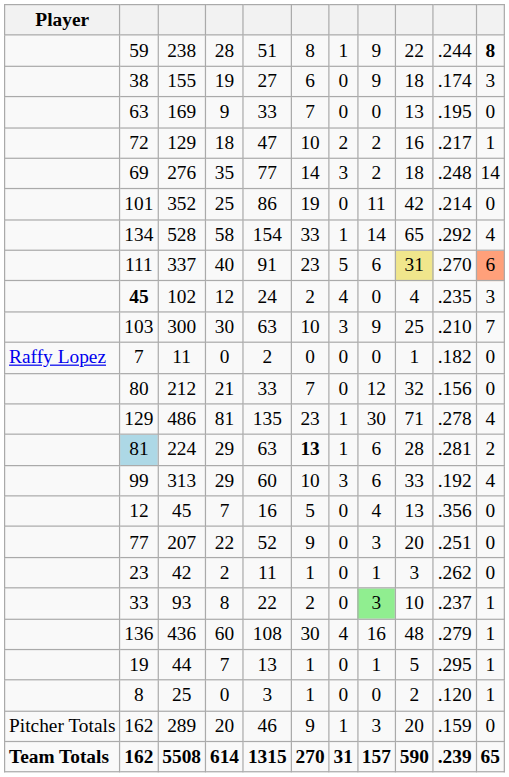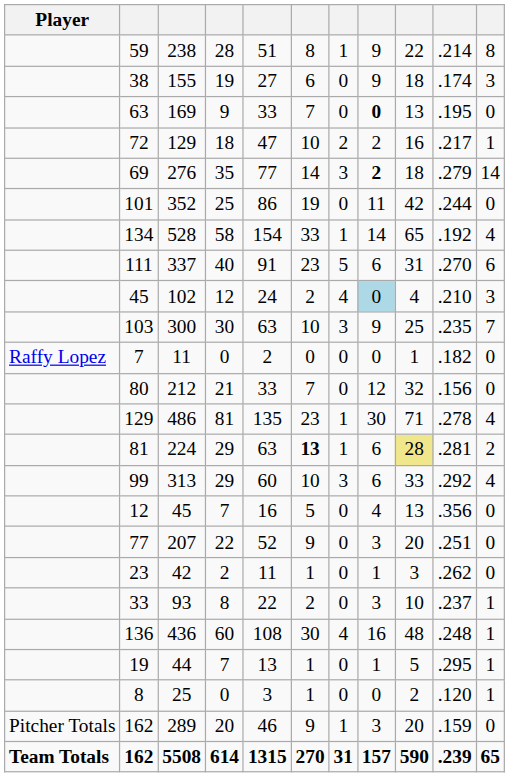(455, 50) .244 -> (455, 50) .214
(490, 50) bold -> (490, 50) normal
(376, 111) normal -> (376, 111) bold
(376, 173) normal -> (376, 173) bold
(455, 173) .248 -> (455, 173) .279
(455, 204) .214 -> (455, 204) .244
(455, 234) .292 -> (455, 234) .192
(414, 265) khaki background -> (414, 265) no background
(490, 265) lightsalmon background -> (490, 265) no background
(139, 296) bold -> (139, 296) normal
(376, 296) no background -> (376, 296) lightblue background
(455, 296) .235 -> (455, 296) .210
(455, 326) .210 -> (455, 326) .235
(139, 449) lightblue background -> (139, 449) no background
(414, 449) no background -> (414, 449) khaki background
(455, 480) .192 -> (455, 480) .292
(376, 603) lightgreen background -> (376, 603) no background
(455, 633) .279 -> (455, 633) .248
